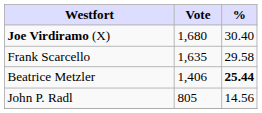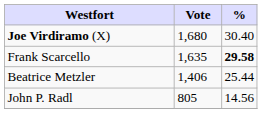(239, 56) normal -> (239, 56) bold
(239, 77) bold -> (239, 77) normal
